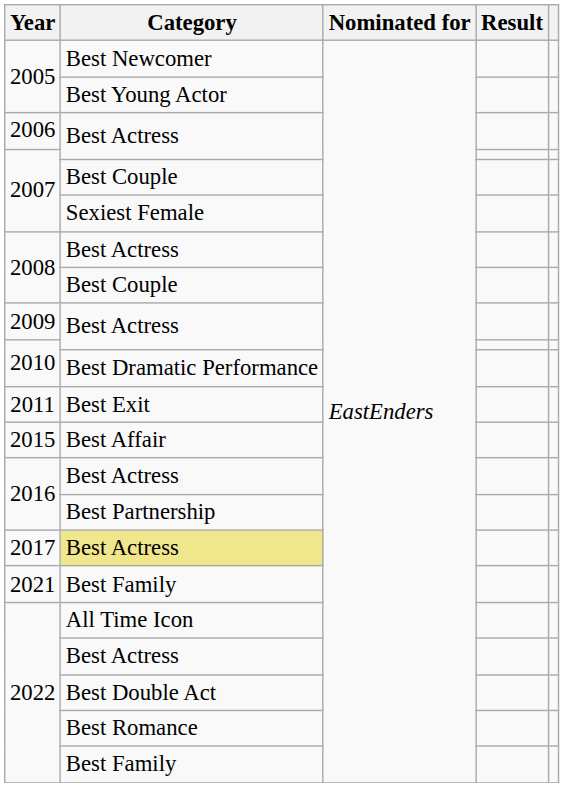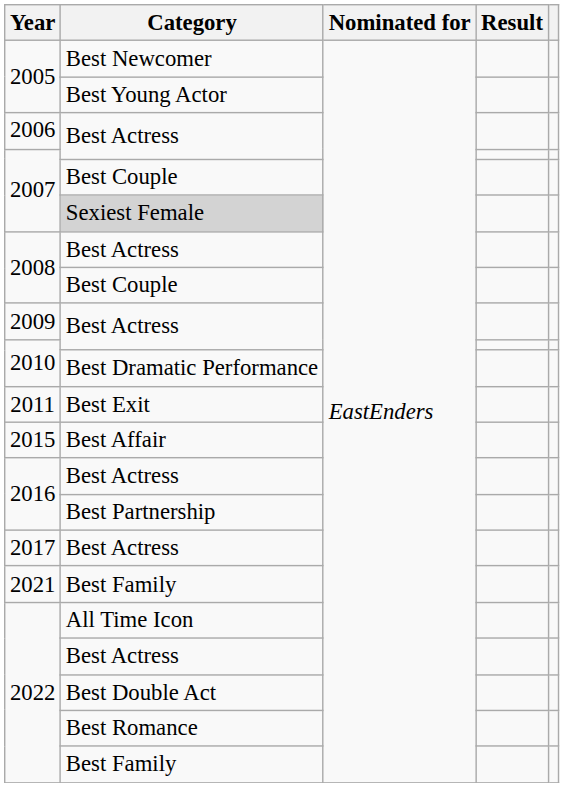(135, 213) no background -> (135, 213) lightgrey background
(122, 547) khaki background -> (122, 547) no background
